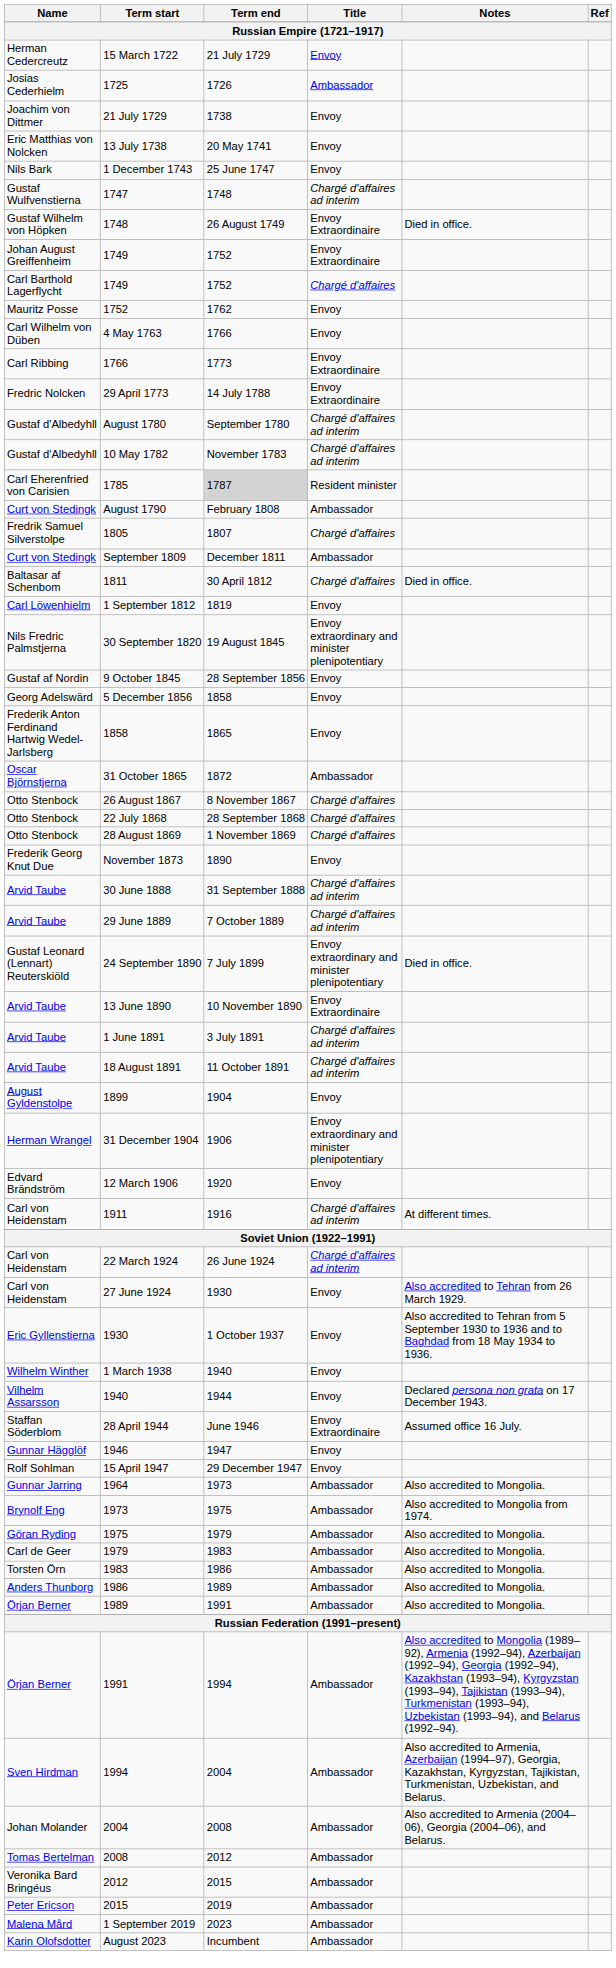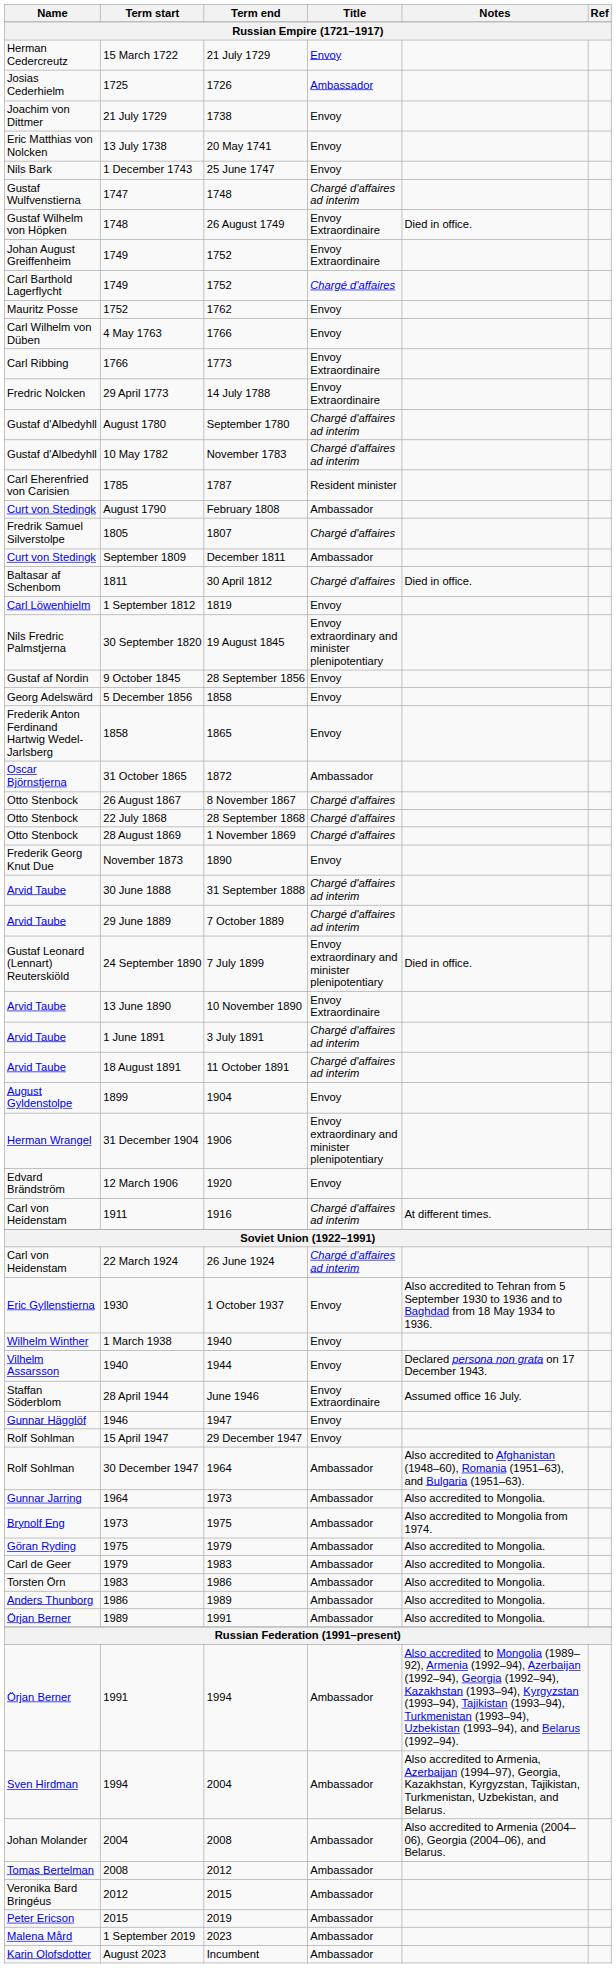(219, 485) lightgrey background -> (219, 485) no background
- row: (37, 1292)
+ row: (41, 1468)
